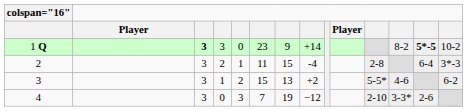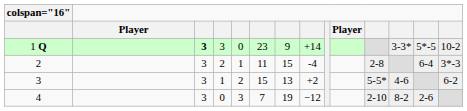(401, 47) 8-2 -> (401, 47) 3-3*
(426, 47) bold -> (426, 47) normal
(401, 98) 3-3* -> (401, 98) 8-2
